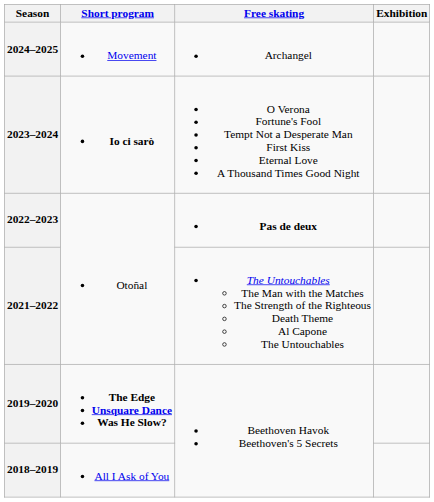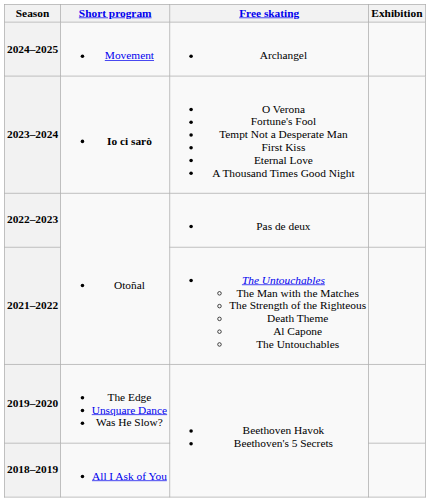(274, 226) bold -> (269, 226) normal
(118, 410) bold -> (115, 410) normal
